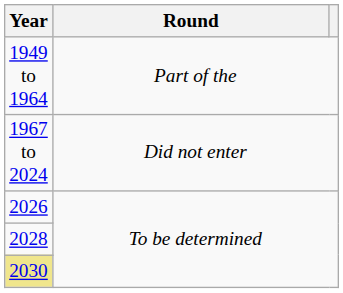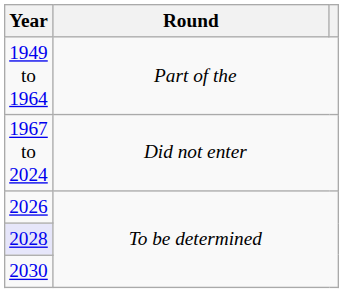(28, 239) no background -> (28, 239) lavender background
(28, 271) khaki background -> (28, 271) no background
